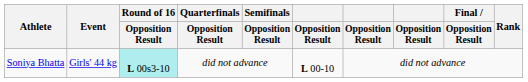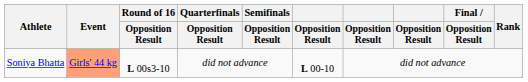(93, 63) no background -> (93, 63) lightsalmon background
(148, 69) paleturquoise background -> (148, 69) no background
